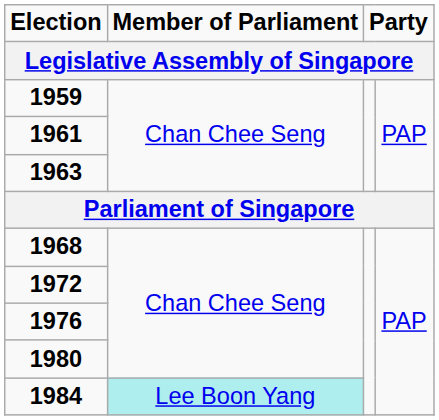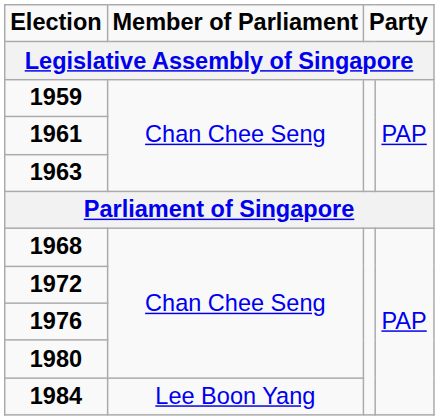(235, 396) paleturquoise background -> (235, 396) no background
